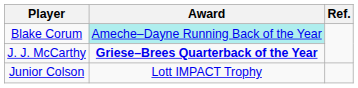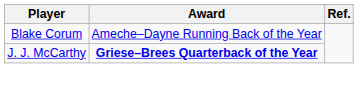(207, 33) paleturquoise background -> (207, 33) no background
- row: (47, 72)
